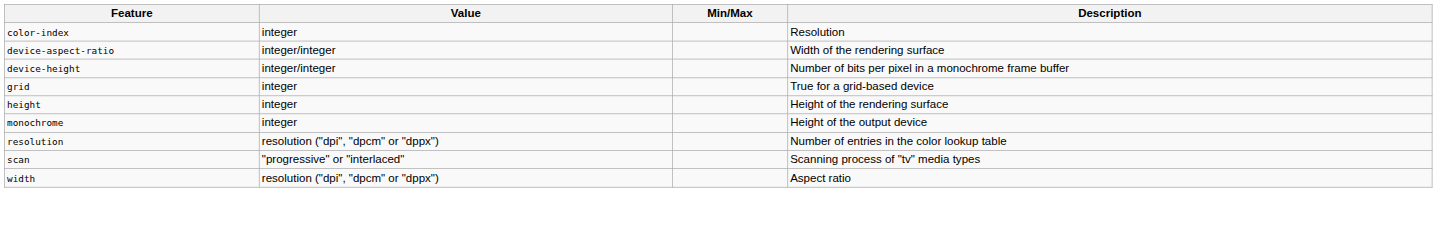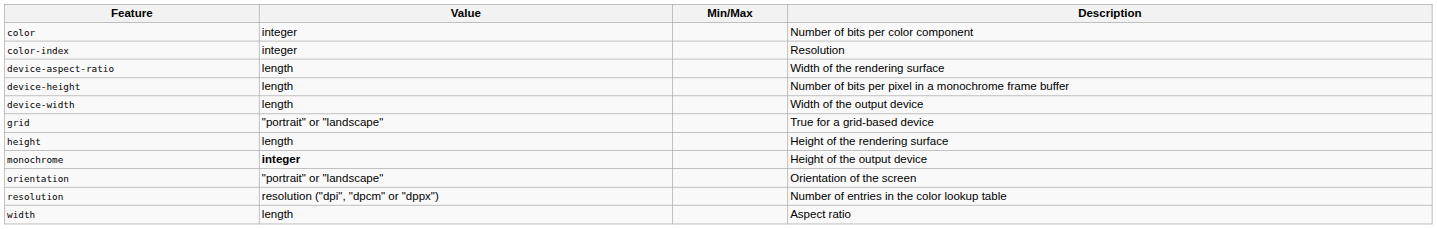+ row: (21, 32)
(299, 50) integer/integer -> (278, 68) length
(299, 68) integer/integer -> (278, 86) length
+ row: (41, 105)
(279, 86) integer -> (323, 123) "portrait" or "landscape"
(279, 104) integer -> (278, 141) length
(279, 123) normal -> (281, 159) bold
+ row: (38, 178)
- row: (18, 160)
(350, 178) resolution ("dpi", "dpcm" or "dppx") -> (278, 214) length
